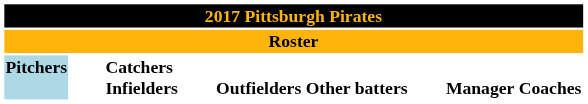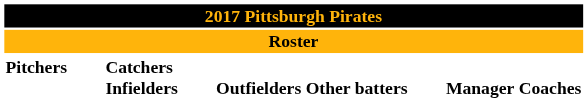(36, 66) lightblue background -> (36, 66) no background
